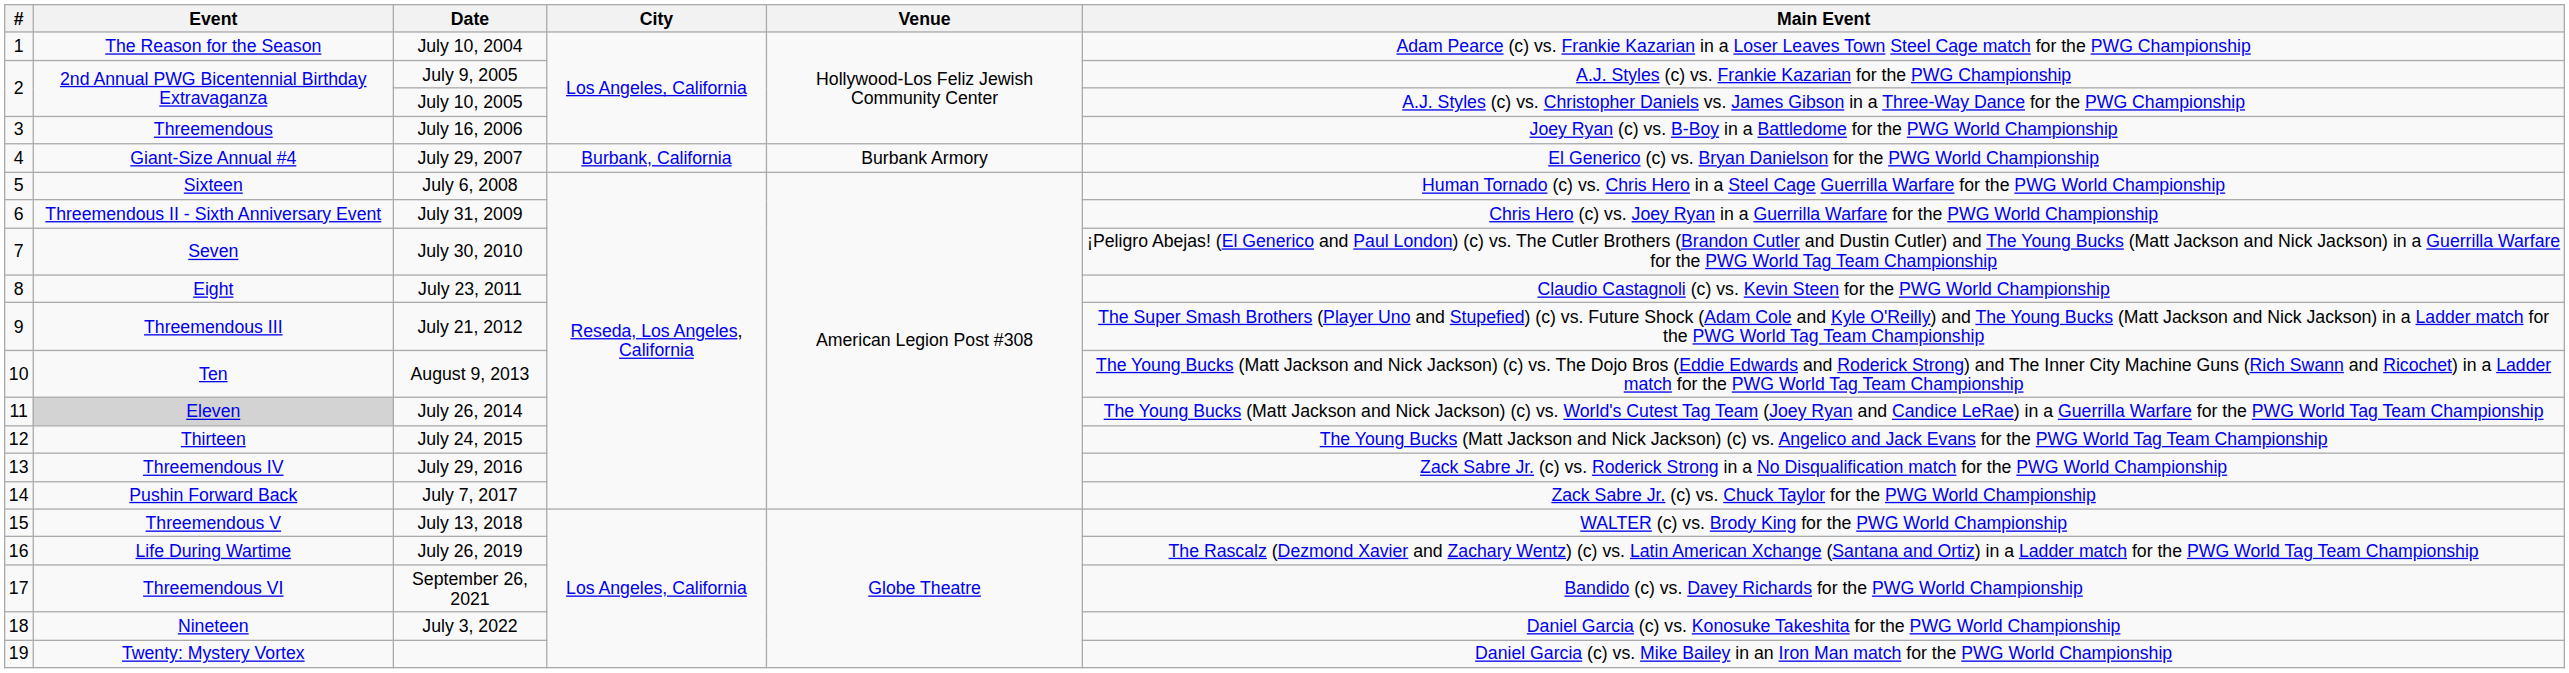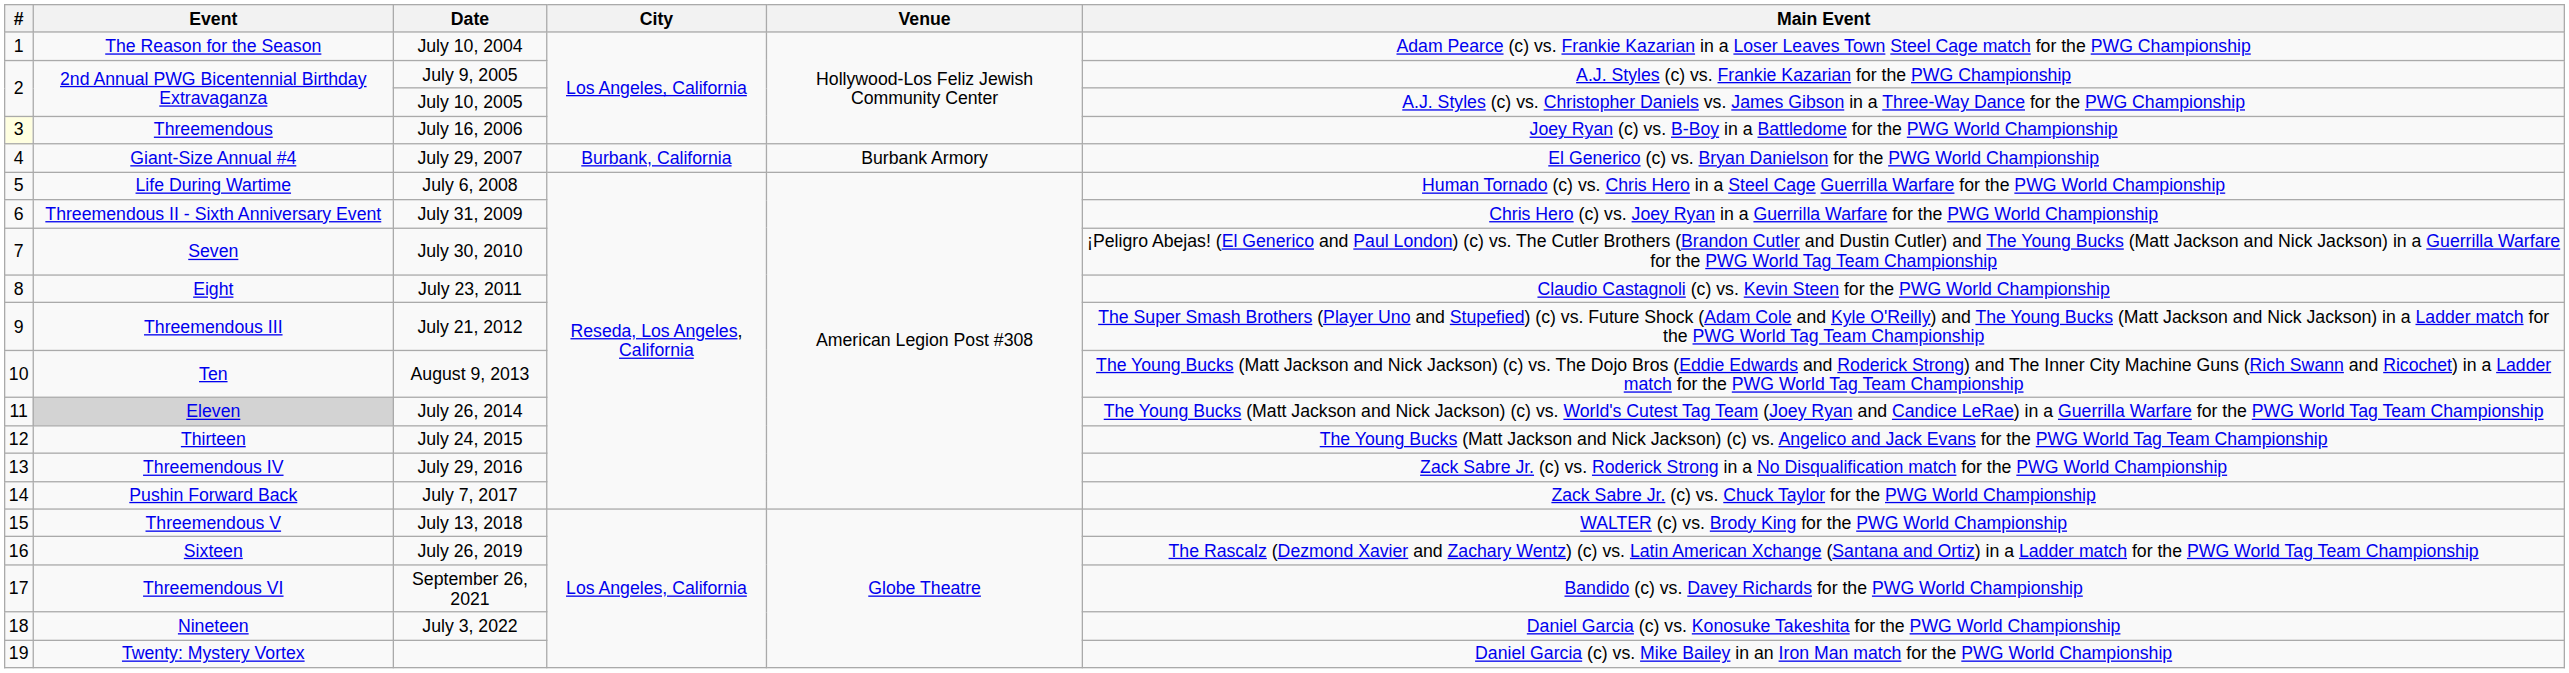(19, 130) no background -> (19, 130) lightyellow background
(213, 185) Sixteen -> (213, 185) Life During Wartime
(213, 550) Life During Wartime -> (213, 550) Sixteen
